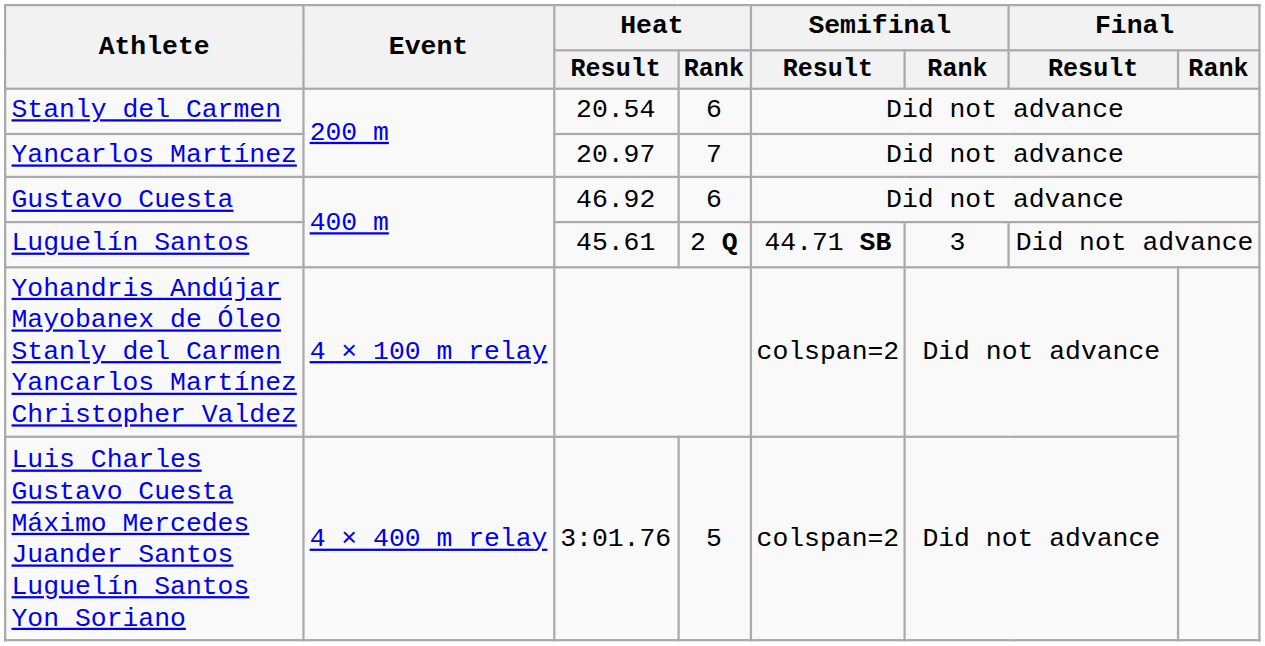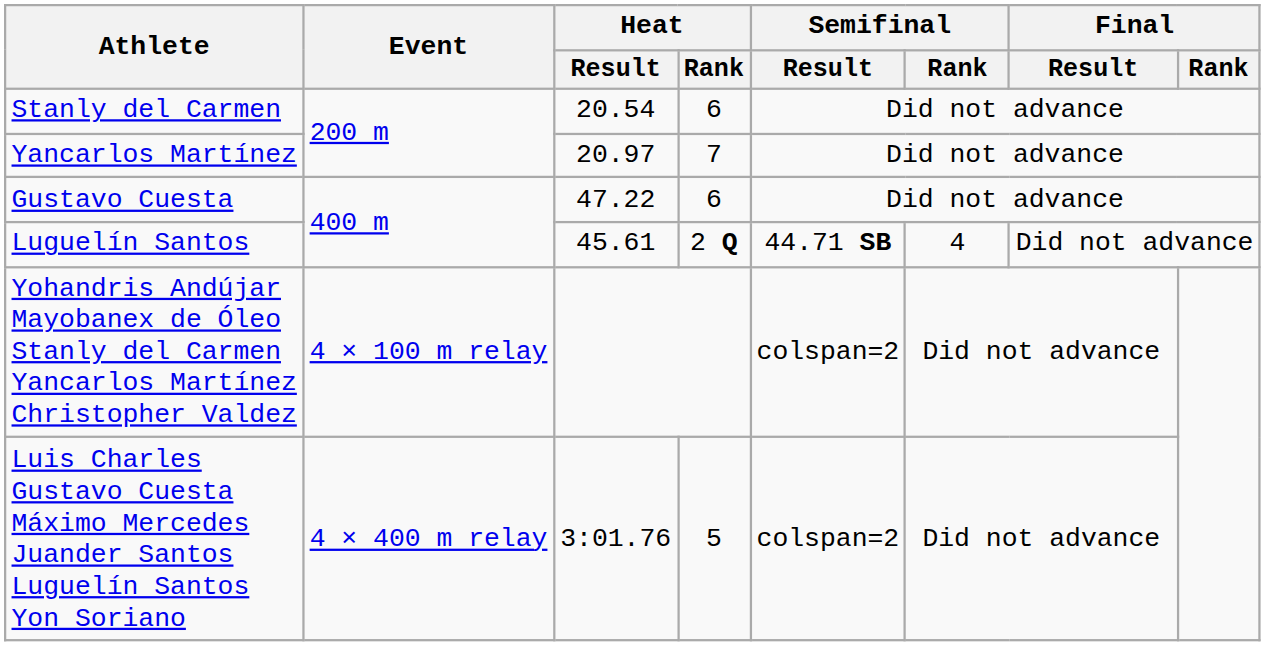(616, 200) 46.92 -> (616, 200) 47.22
(957, 244) 3 -> (957, 244) 4
